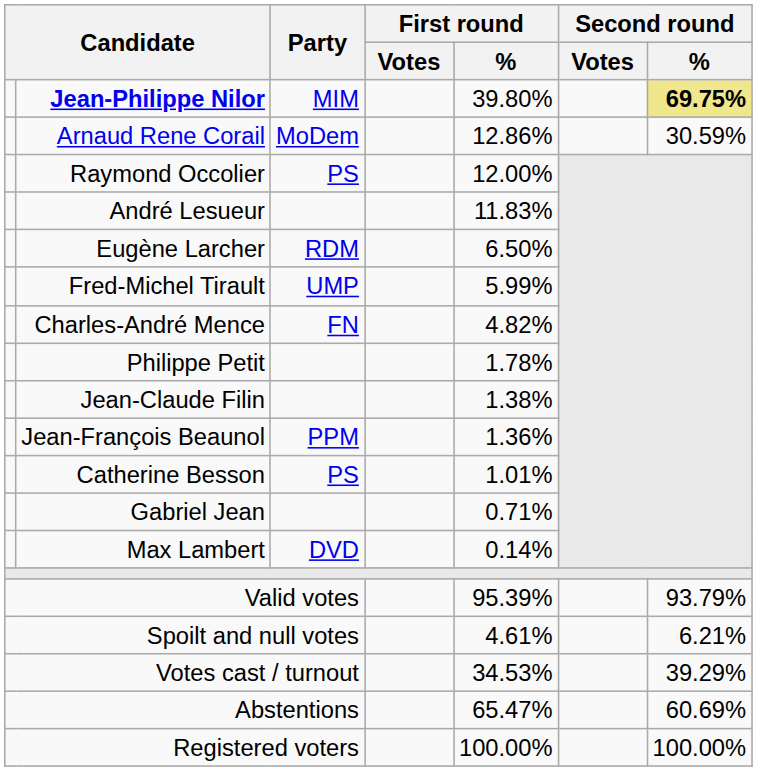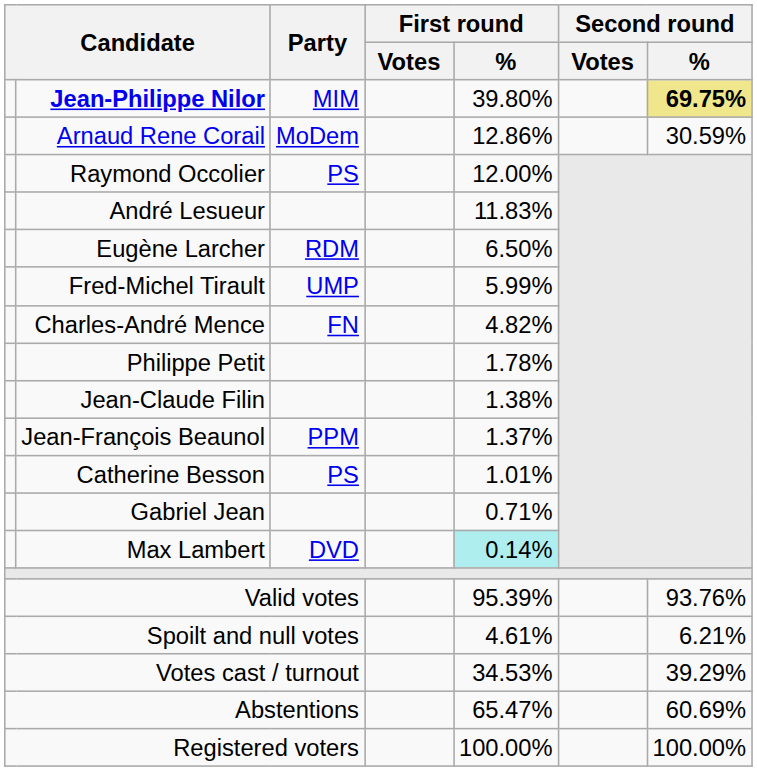(519, 437) 1.36% -> (519, 437) 1.37%
(519, 549) no background -> (519, 549) paleturquoise background
(706, 598) 93.79% -> (706, 598) 93.76%
